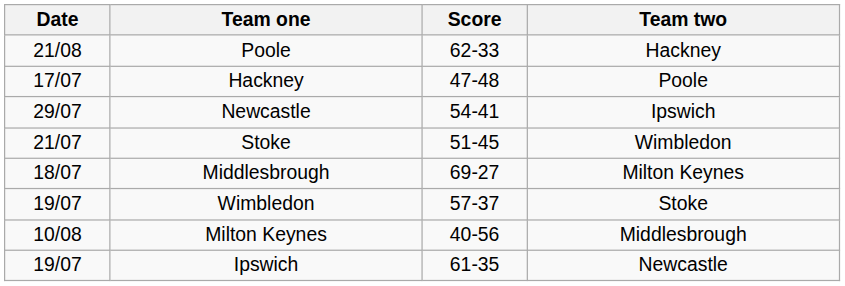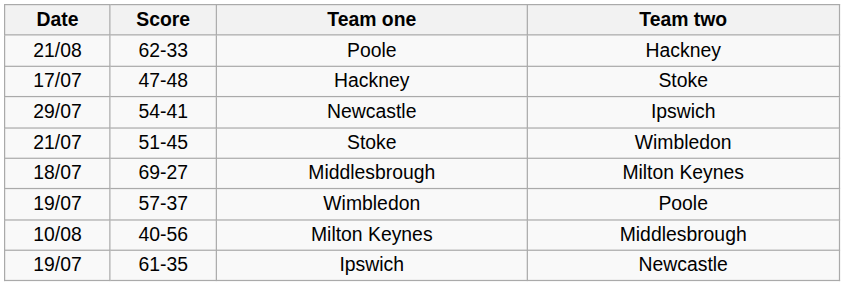columns swapped: (266, 19) <-> (475, 19)
(683, 81) Poole -> (683, 81) Stoke
(683, 204) Stoke -> (683, 204) Poole
